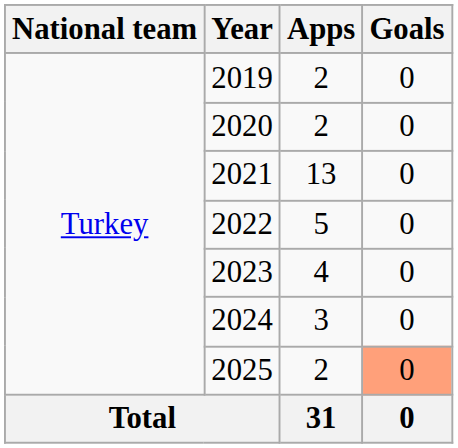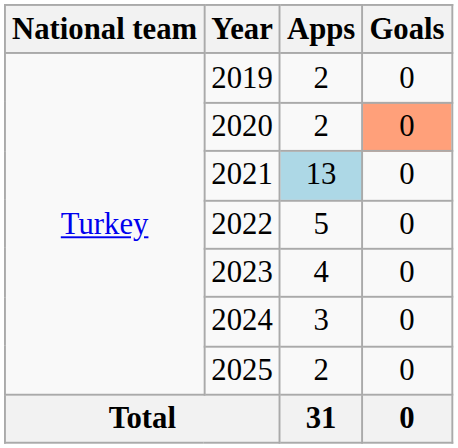(407, 126) no background -> (407, 126) lightsalmon background
(321, 175) no background -> (321, 175) lightblue background
(407, 369) lightsalmon background -> (407, 369) no background
